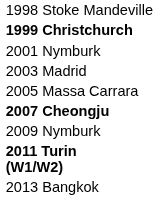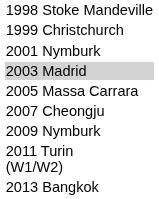(69, 30) bold -> (65, 30) normal
(46, 71) no background -> (46, 71) lightgrey background
(58, 111) bold -> (55, 111) normal
(41, 159) bold -> (40, 159) normal
